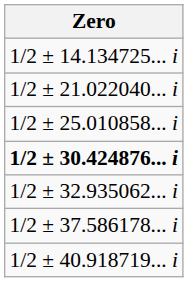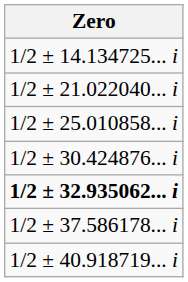(94, 157) bold -> (94, 157) normal
(94, 191) normal -> (94, 191) bold
